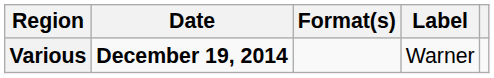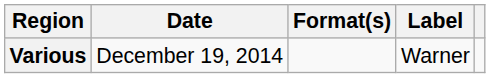(192, 55) bold -> (190, 55) normal
